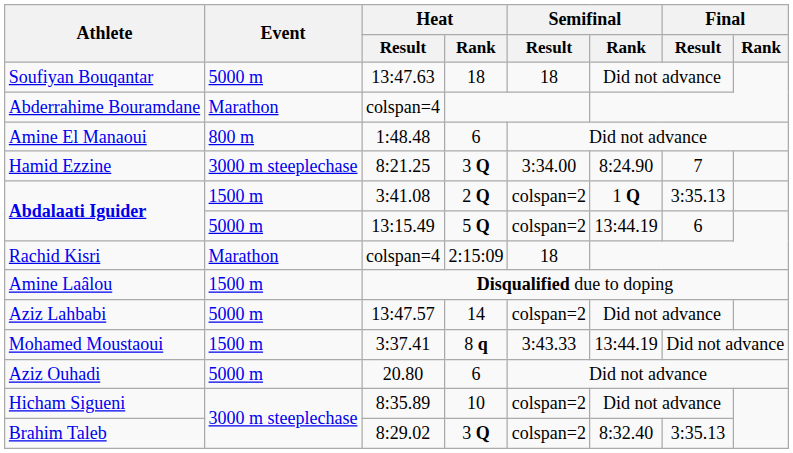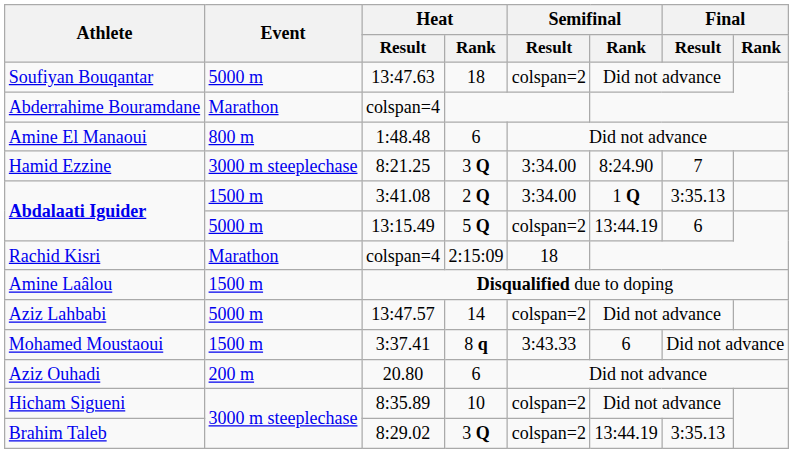(549, 77) 18 -> (549, 77) colspan=2
(549, 196) colspan=2 -> (549, 196) 3:34.00
(626, 344) 13:44.19 -> (626, 344) 6
(236, 374) 5000 m -> (231, 374) 200 m
(626, 433) 8:32.40 -> (626, 433) 13:44.19
